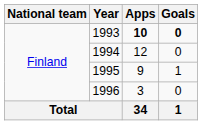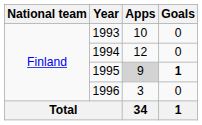(140, 33) bold -> (140, 33) normal
(178, 33) bold -> (178, 33) normal
(140, 71) no background -> (140, 71) lightgrey background
(178, 71) normal -> (178, 71) bold
